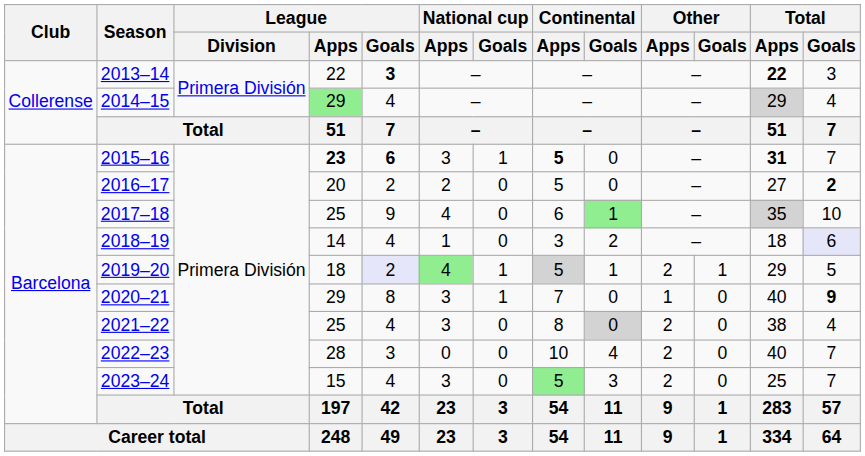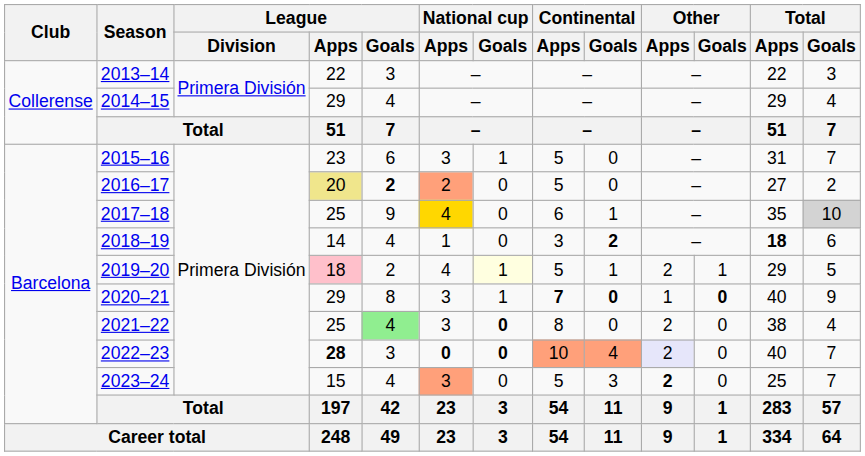(390, 74) bold -> (390, 74) normal
(777, 74) bold -> (777, 74) normal
(336, 102) lightgreen background -> (336, 102) no background
(777, 102) lightgrey background -> (777, 102) no background
(336, 158) bold -> (336, 158) normal
(390, 158) bold -> (390, 158) normal
(559, 158) bold -> (559, 158) normal
(777, 158) bold -> (777, 158) normal
(336, 185) no background -> (336, 185) khaki background
(390, 185) normal -> (390, 185) bold
(446, 185) no background -> (446, 185) lightsalmon background
(831, 185) bold -> (831, 185) normal
(446, 213) no background -> (446, 213) gold background
(613, 213) lightgreen background -> (613, 213) no background
(777, 213) lightgrey background -> (777, 213) no background
(831, 213) no background -> (831, 213) lightgrey background
(613, 241) normal -> (613, 241) bold
(777, 241) normal -> (777, 241) bold
(831, 241) lavender background -> (831, 241) no background
(336, 269) no background -> (336, 269) pink background
(390, 269) lavender background -> (390, 269) no background
(446, 269) lightgreen background -> (446, 269) no background
(503, 269) no background -> (503, 269) lightyellow background
(559, 269) lightgrey background -> (559, 269) no background
(559, 297) normal -> (559, 297) bold
(613, 297) normal -> (613, 297) bold
(722, 297) normal -> (722, 297) bold
(831, 297) bold -> (831, 297) normal
(390, 325) no background -> (390, 325) lightgreen background
(503, 325) normal -> (503, 325) bold
(613, 325) lightgrey background -> (613, 325) no background
(336, 353) normal -> (336, 353) bold
(446, 353) normal -> (446, 353) bold
(503, 353) normal -> (503, 353) bold
(559, 353) no background -> (559, 353) lightsalmon background
(613, 353) no background -> (613, 353) lightsalmon background
(668, 353) no background -> (668, 353) lavender background
(446, 381) no background -> (446, 381) lightsalmon background
(559, 381) lightgreen background -> (559, 381) no background
(668, 381) normal -> (668, 381) bold
